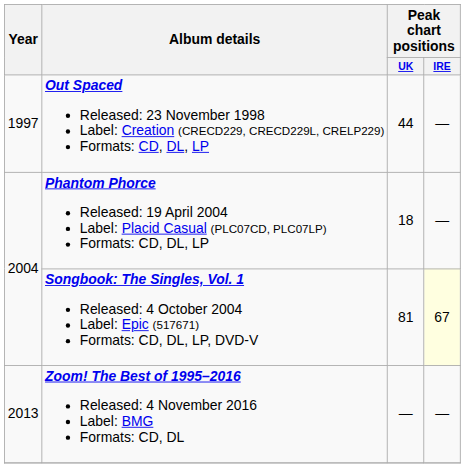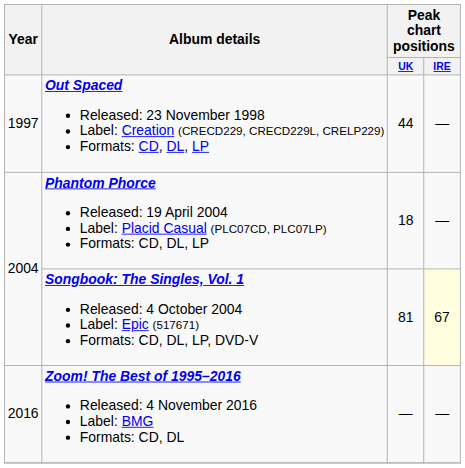(23, 414) 2013 -> (23, 414) 2016
